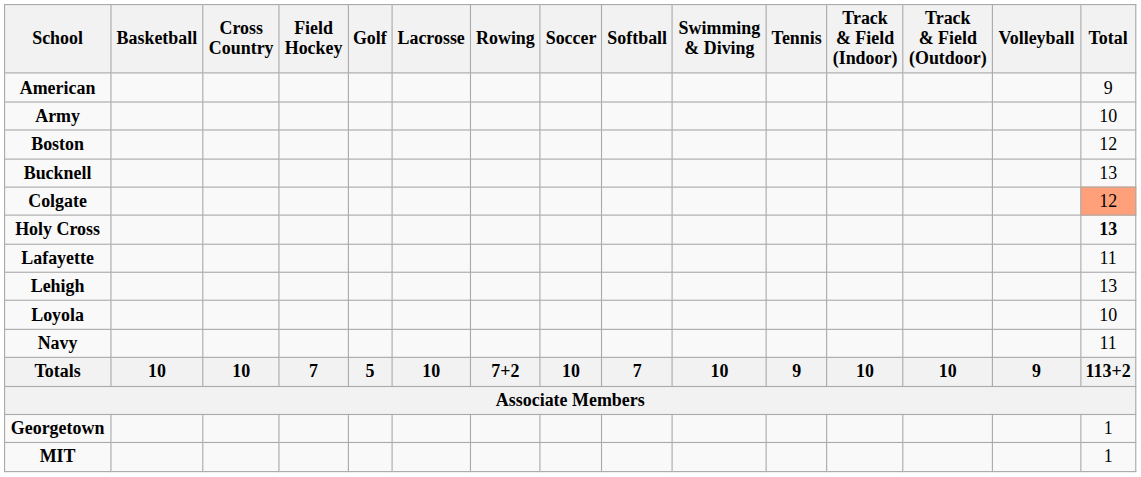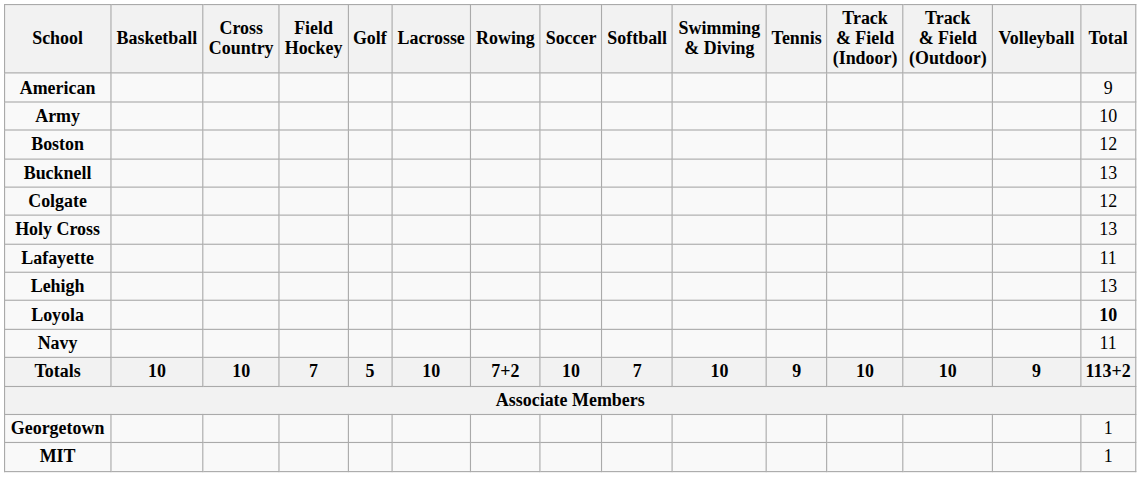(1108, 201) lightsalmon background -> (1108, 201) no background
(1108, 229) bold -> (1108, 229) normal
(1108, 314) normal -> (1108, 314) bold
